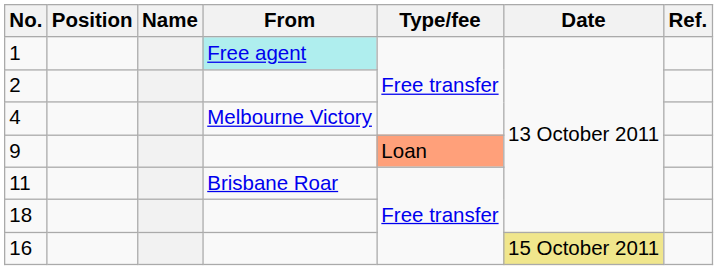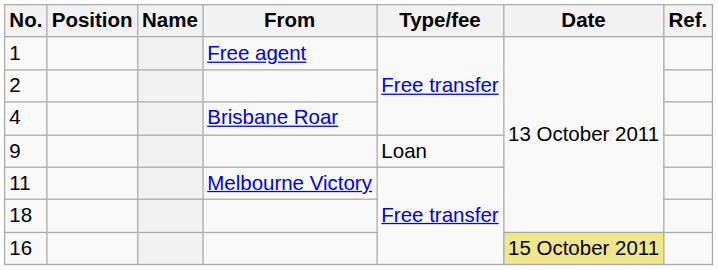(257, 53) paleturquoise background -> (257, 53) no background
(290, 118) Melbourne Victory -> (273, 118) Brisbane Roar
(404, 150) lightsalmon background -> (404, 150) no background
(273, 183) Brisbane Roar -> (290, 183) Melbourne Victory
